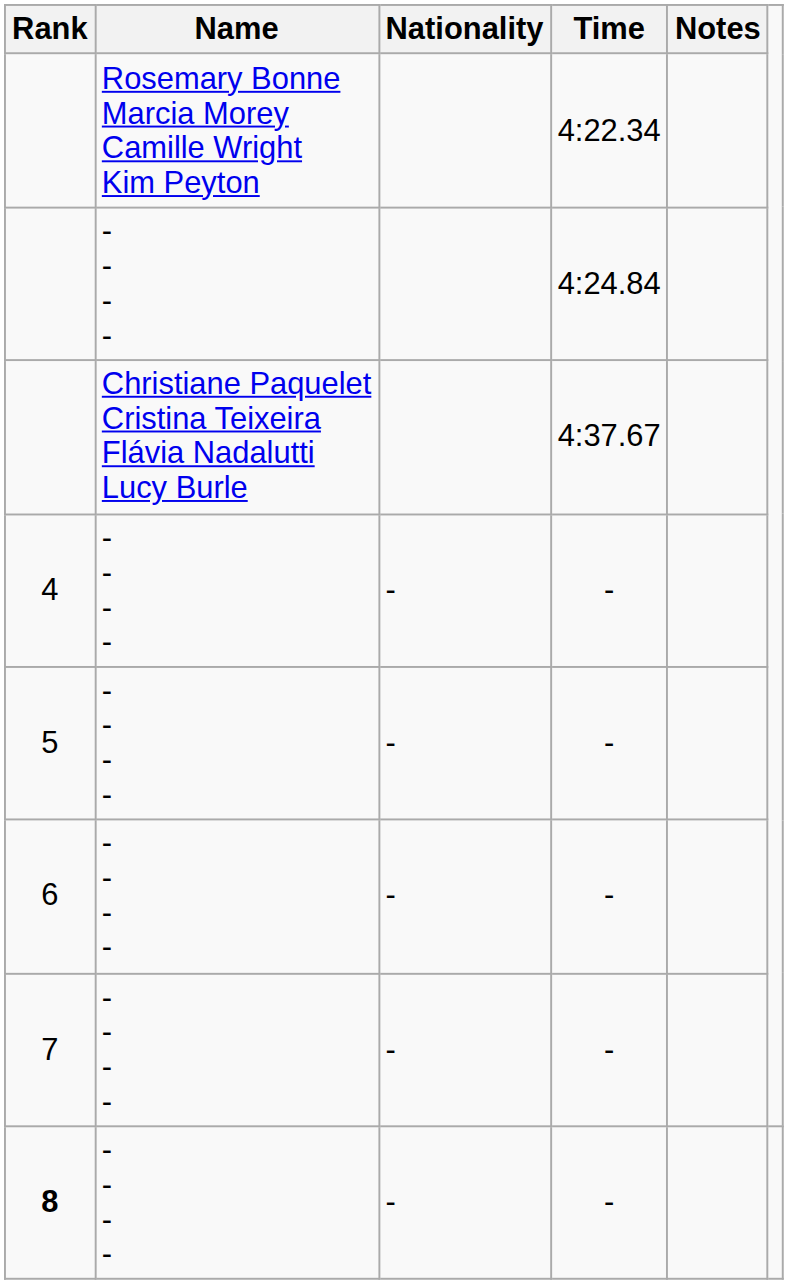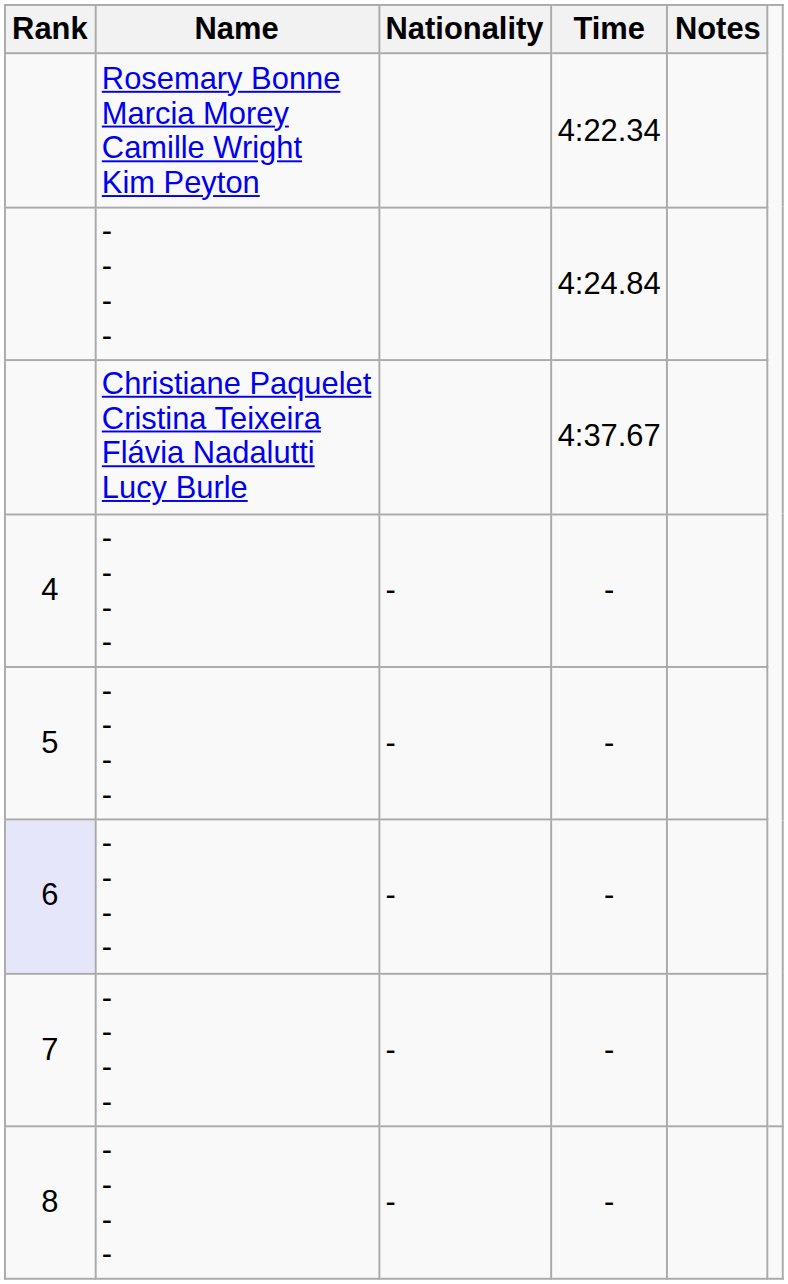(50, 896) no background -> (50, 896) lavender background
(50, 1202) bold -> (50, 1202) normal
